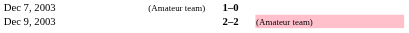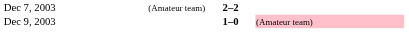(231, 7) 1–0 -> (231, 7) 2–2
(231, 21) 2–2 -> (231, 21) 1–0
